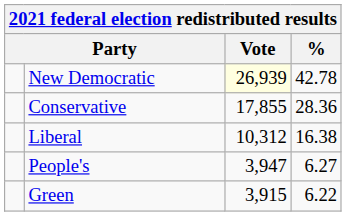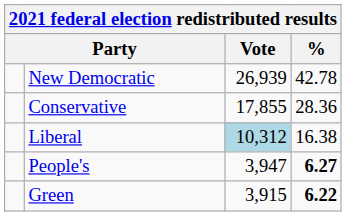(261, 78) lightyellow background -> (261, 78) no background
(261, 136) no background -> (261, 136) lightblue background
(321, 166) normal -> (321, 166) bold
(321, 195) normal -> (321, 195) bold
